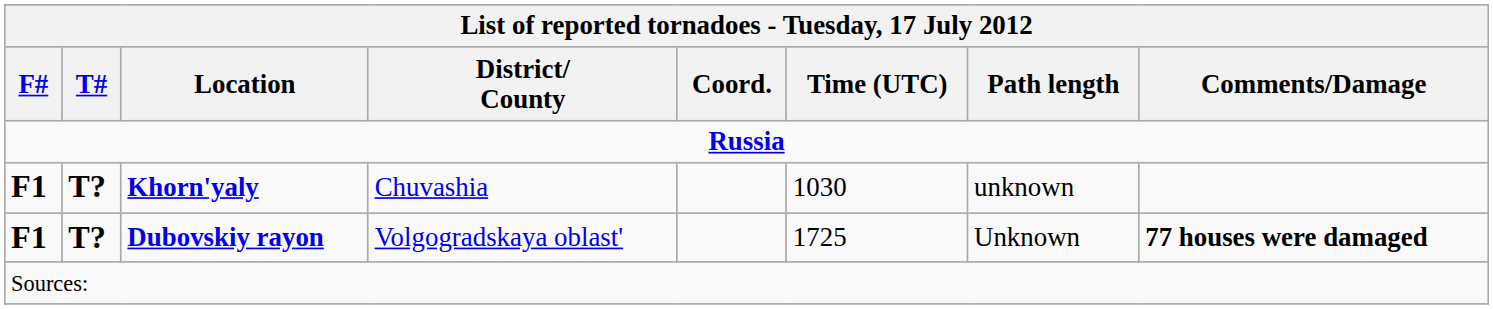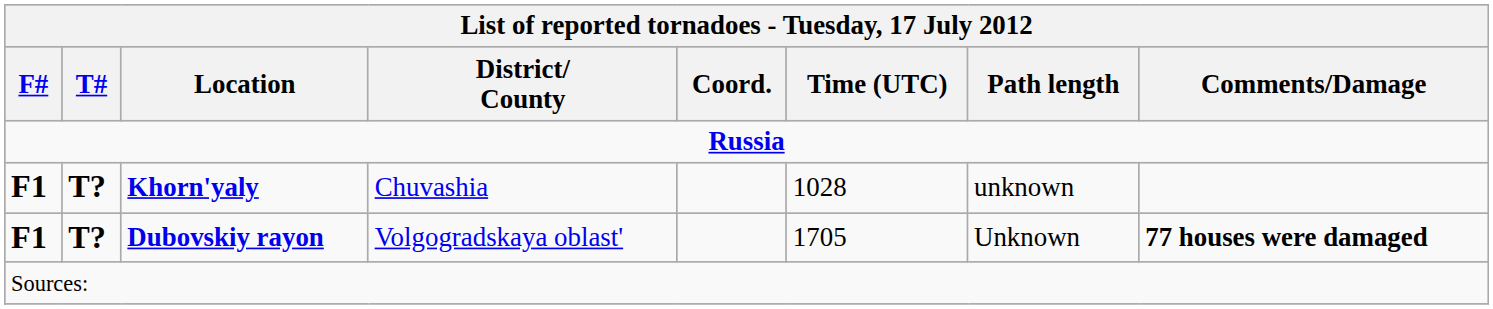(820, 187) 1030 -> (820, 187) 1028
(820, 236) 1725 -> (820, 236) 1705
